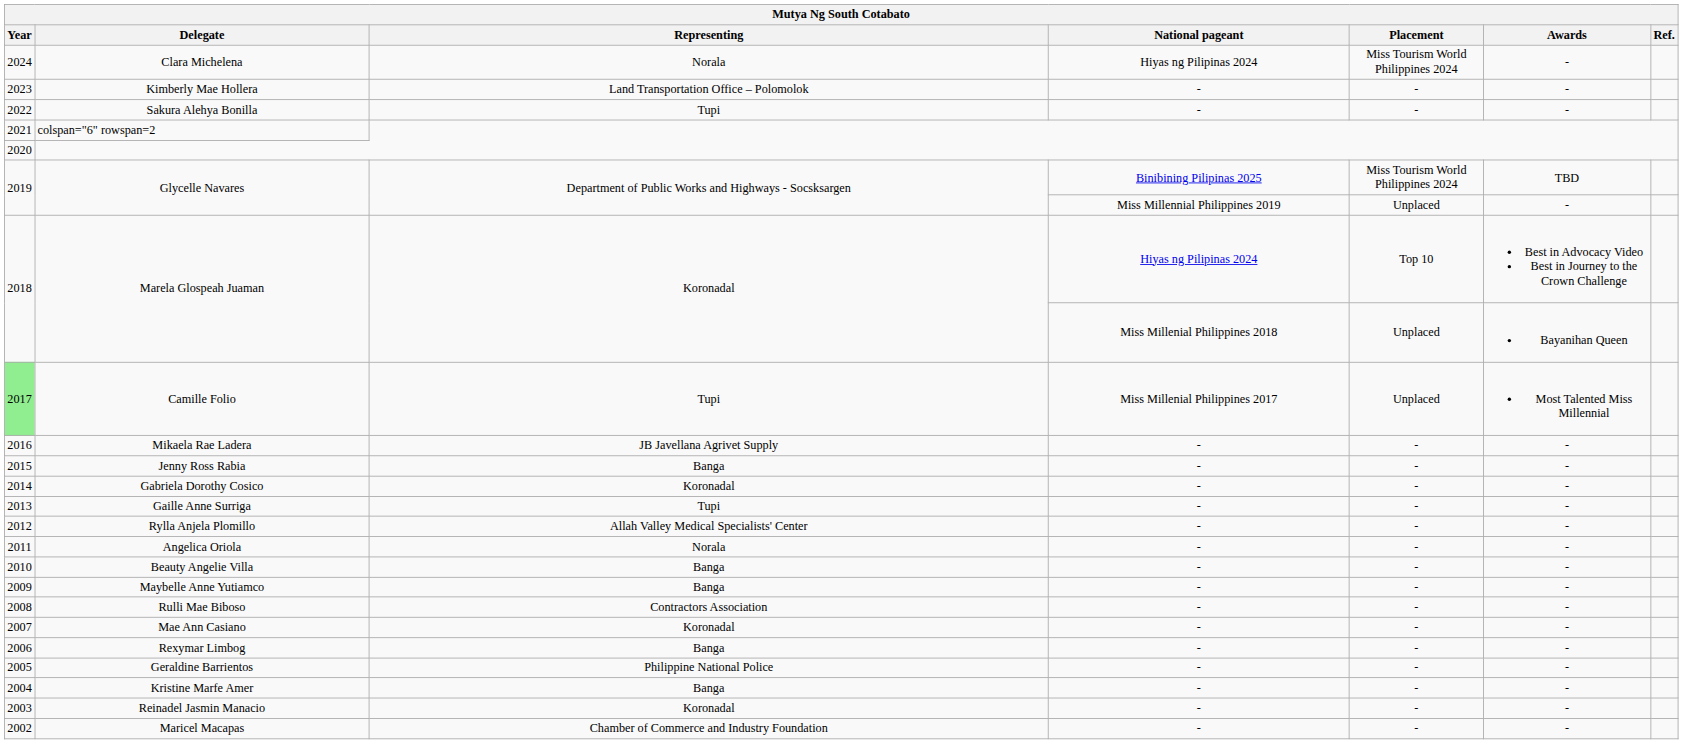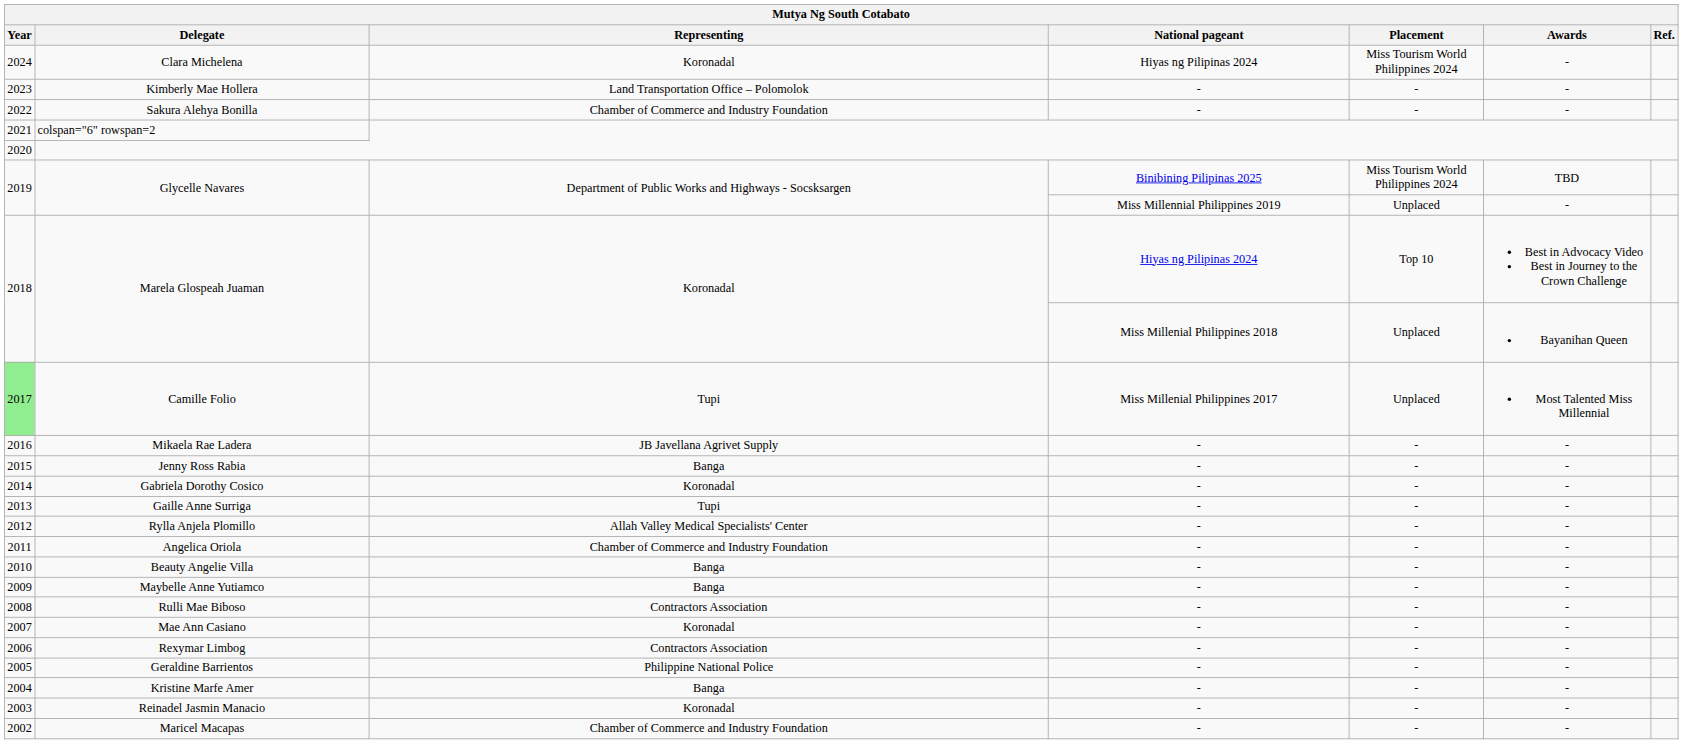(709, 62) Norala -> (709, 62) Koronadal
(709, 109) Tupi -> (709, 109) Chamber of Commerce and Industry Foundation
(709, 546) Norala -> (709, 546) Chamber of Commerce and Industry Foundation
(709, 647) Banga -> (709, 647) Contractors Association
